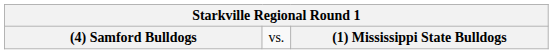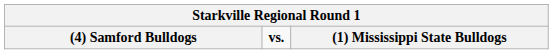(276, 37) normal -> (276, 37) bold
